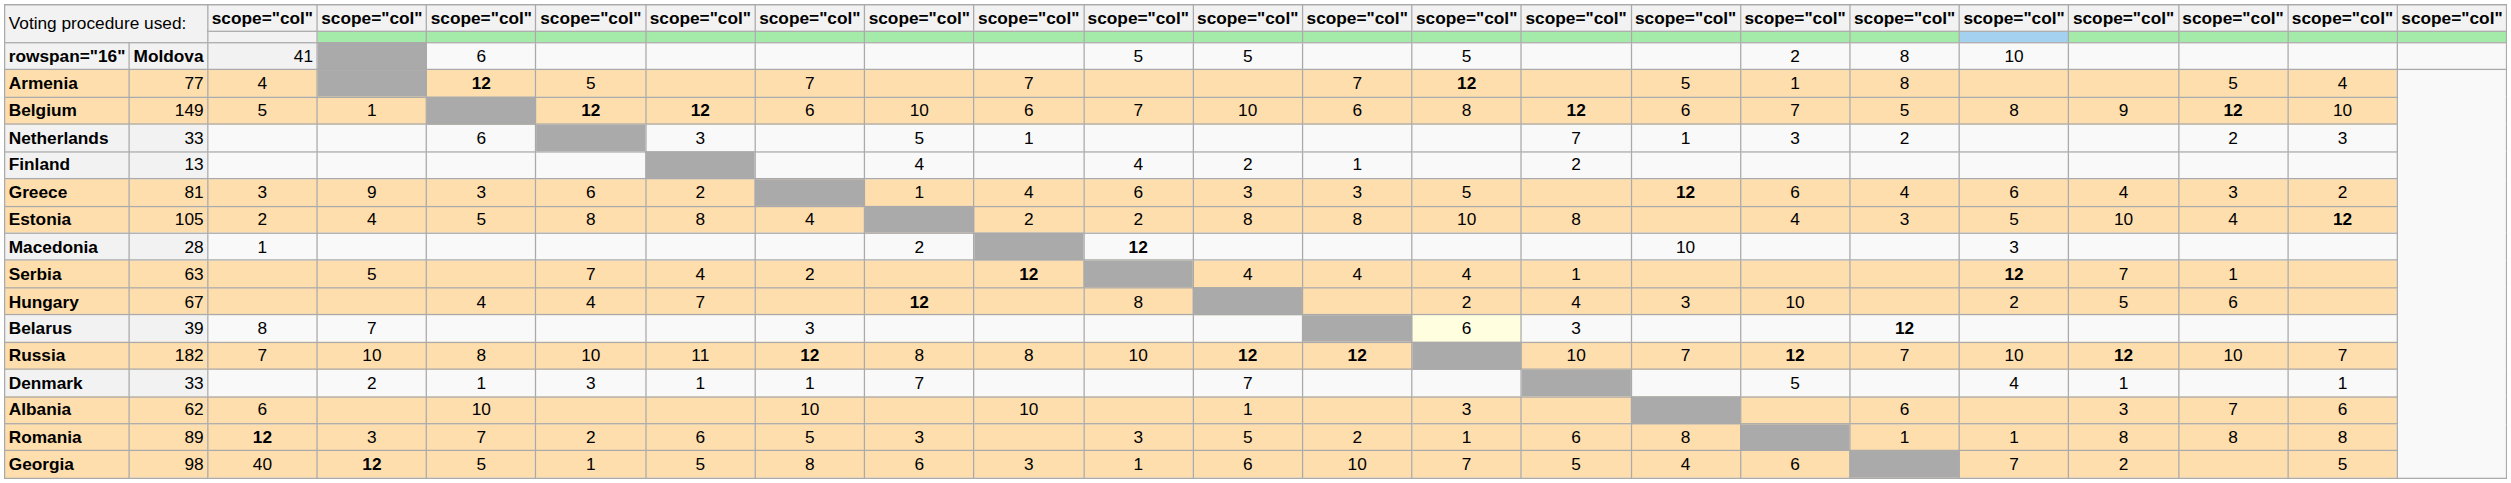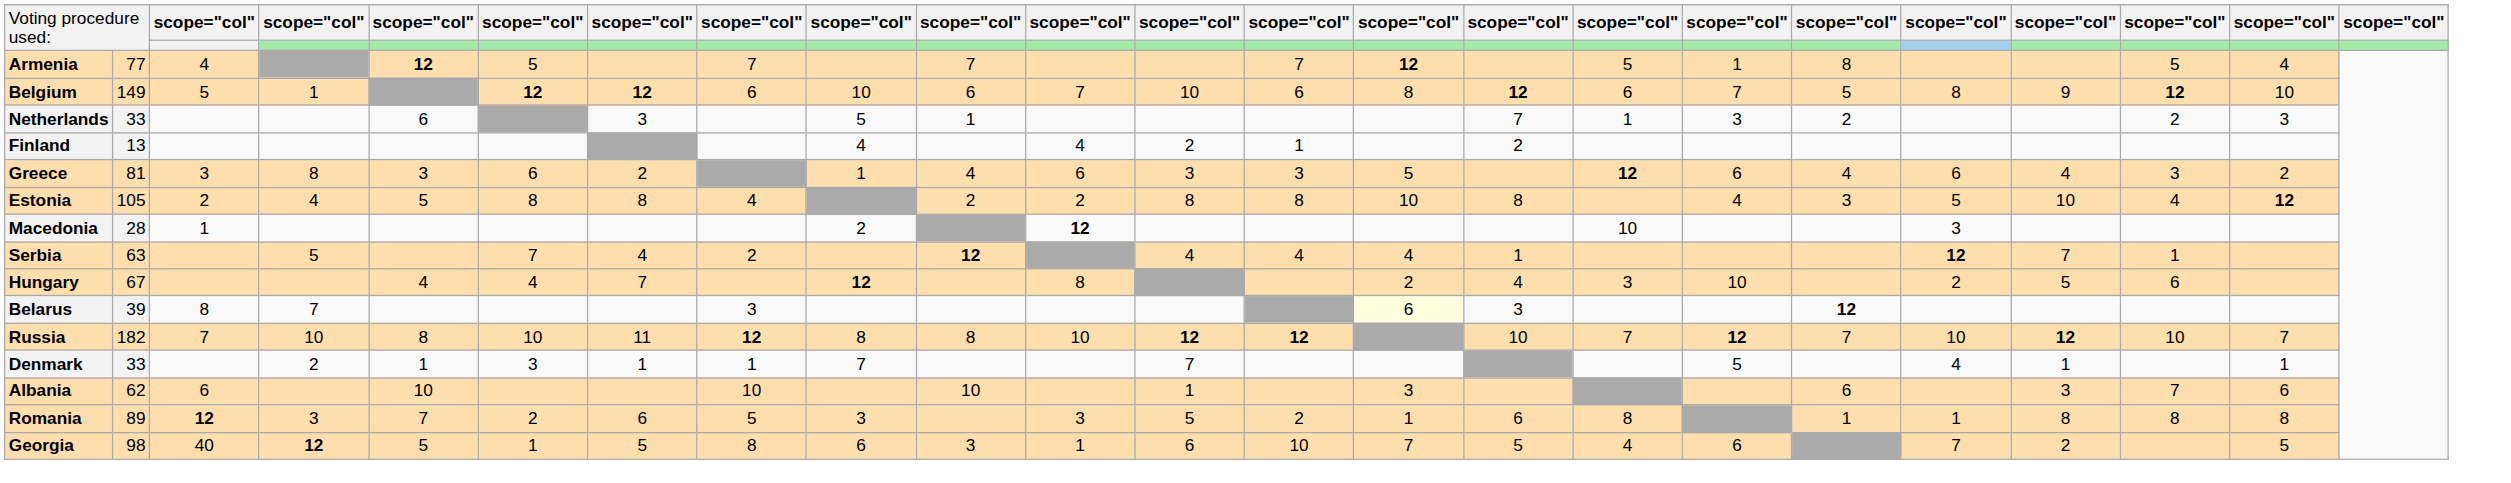- row: (67, 56)
(372, 192) 9 -> (314, 173) 8
